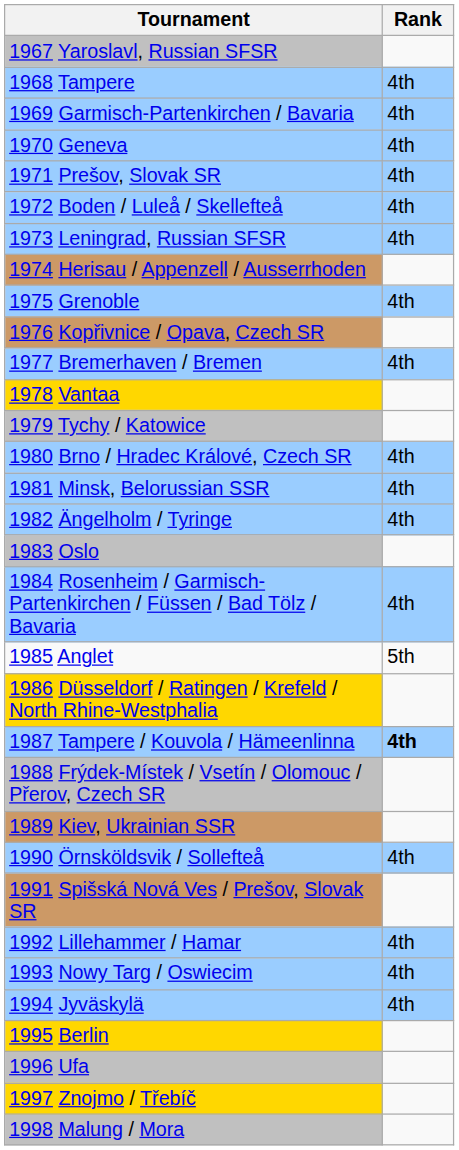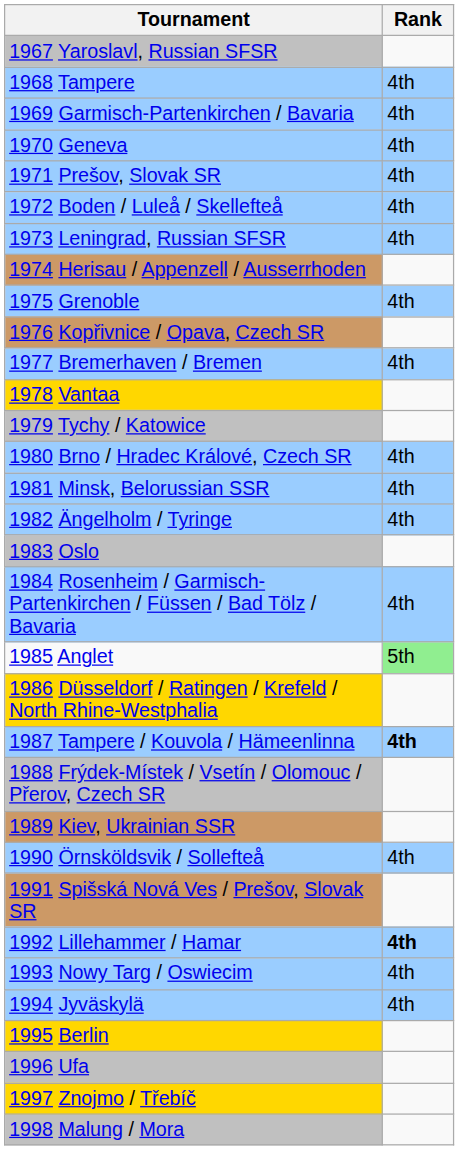(401, 657) no background -> (401, 657) lightgreen background
(401, 942) normal -> (402, 942) bold
